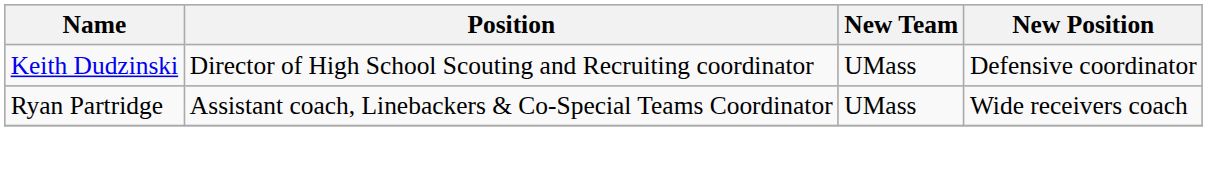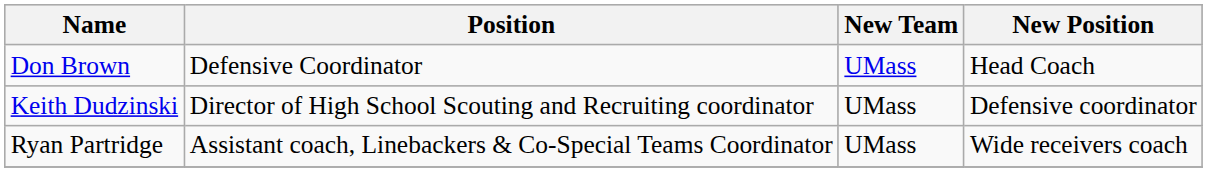+ row: (70, 65)
